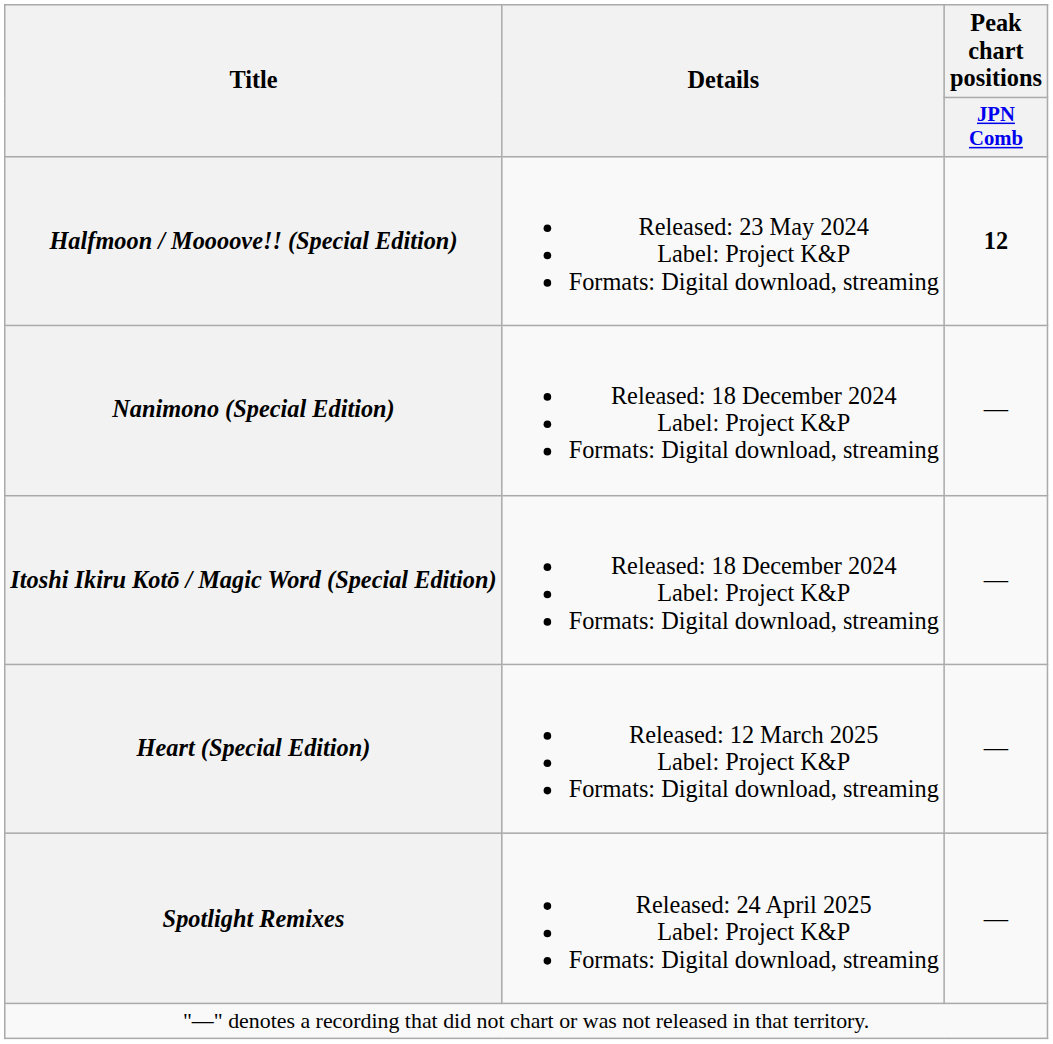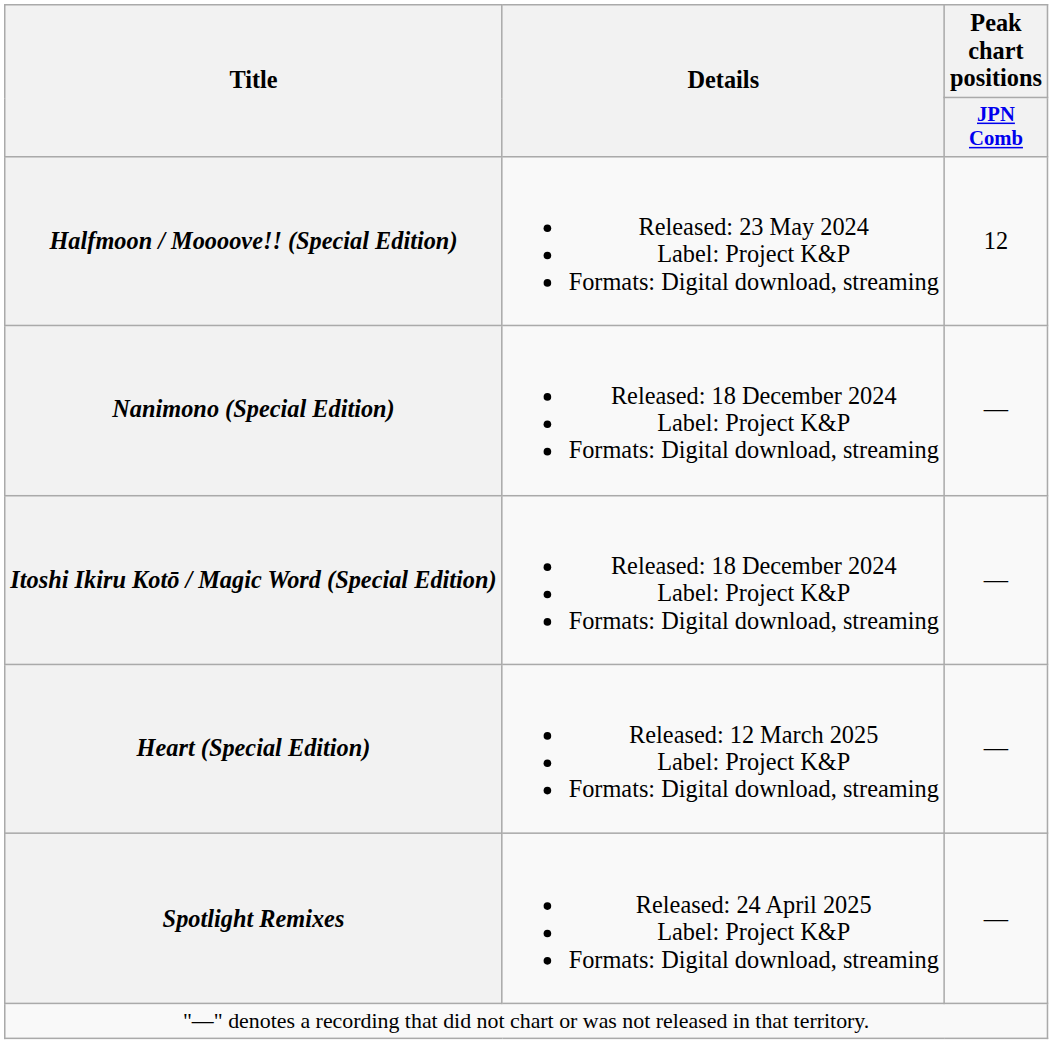(996, 240) bold -> (996, 240) normal
